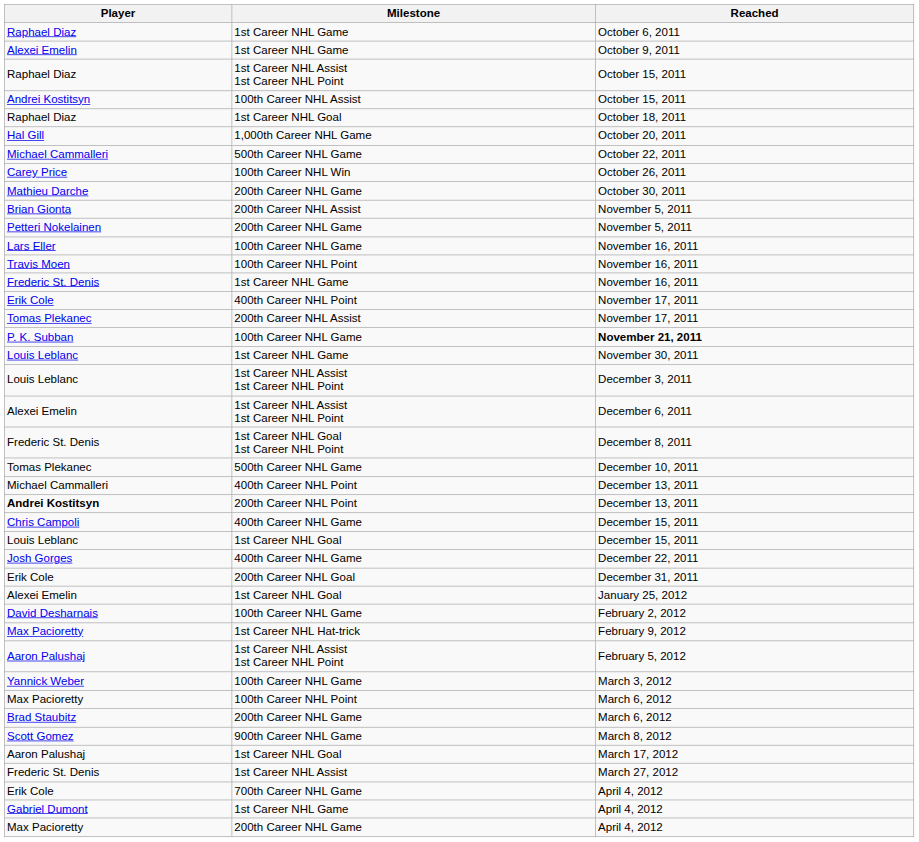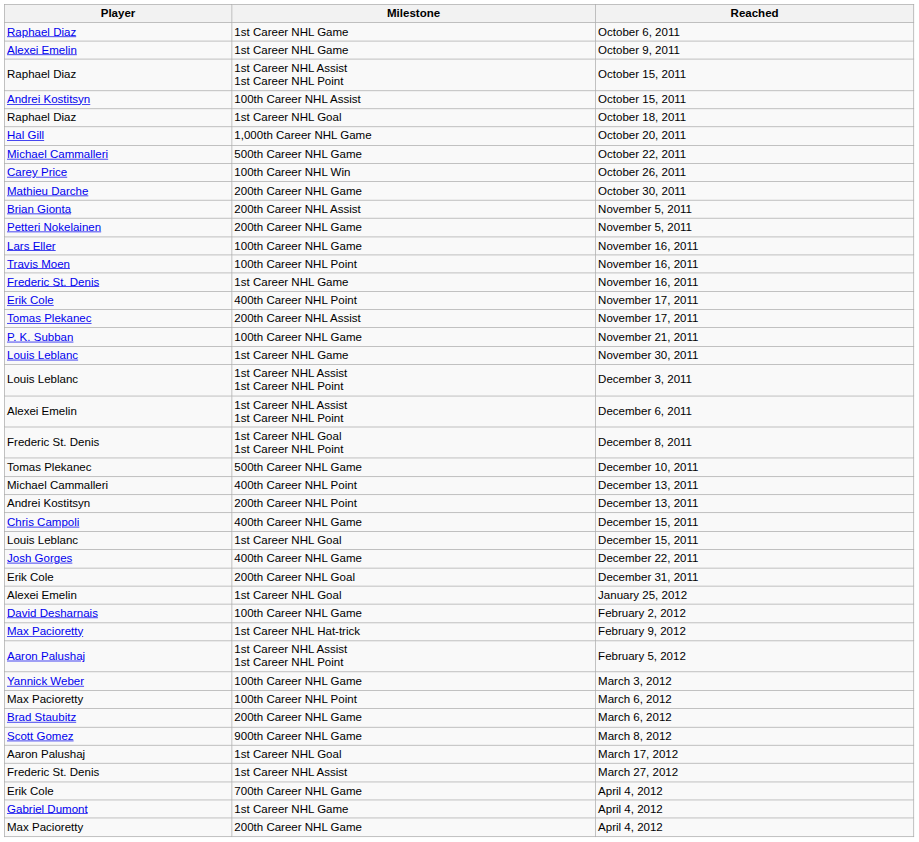(650, 337) bold -> (648, 337) normal
(53, 503) bold -> (49, 503) normal
